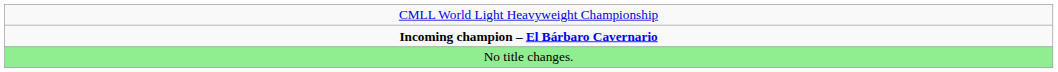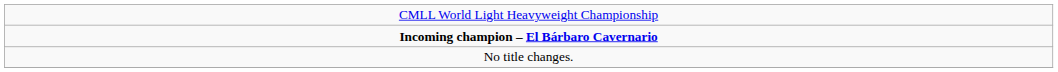(529, 57) lightgreen background -> (529, 57) no background
